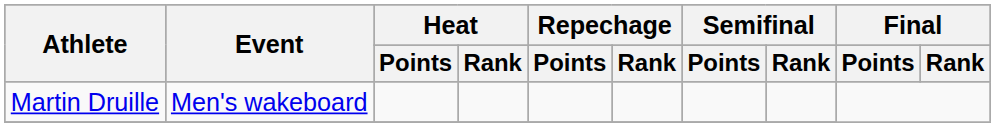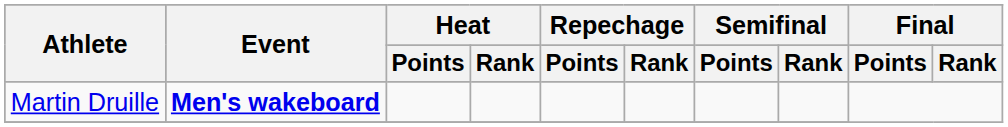(269, 103) normal -> (275, 103) bold
